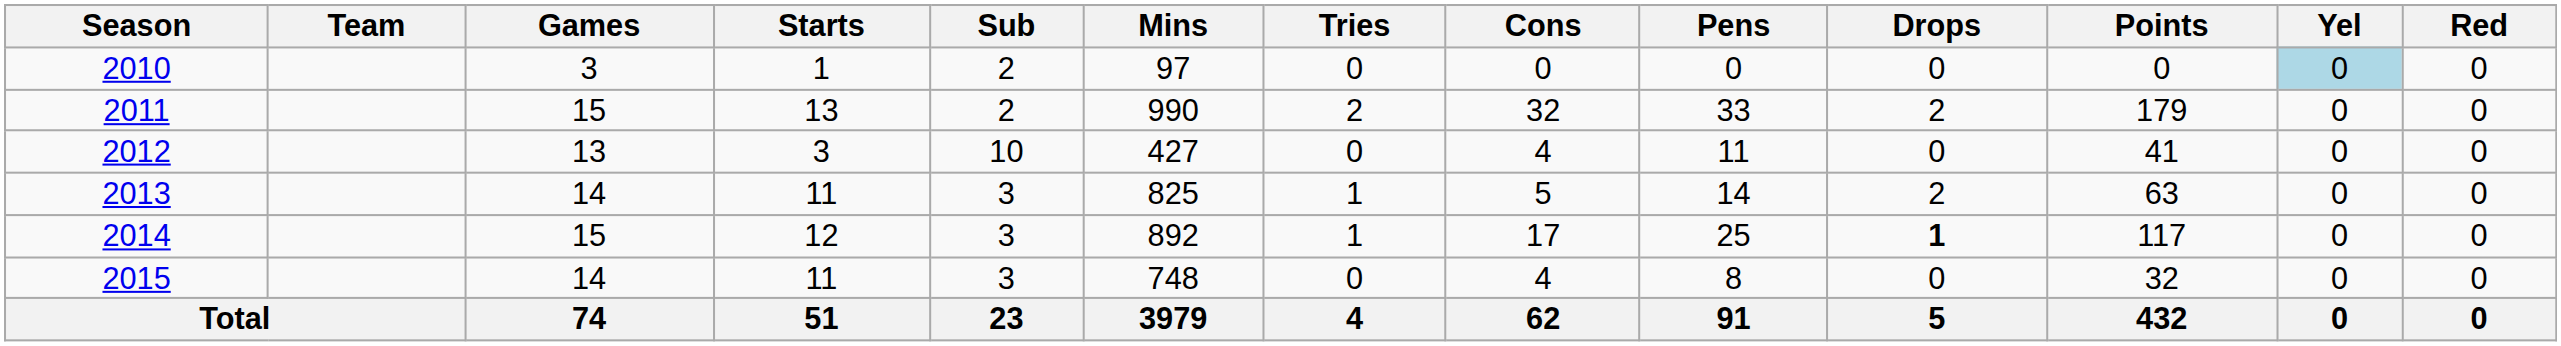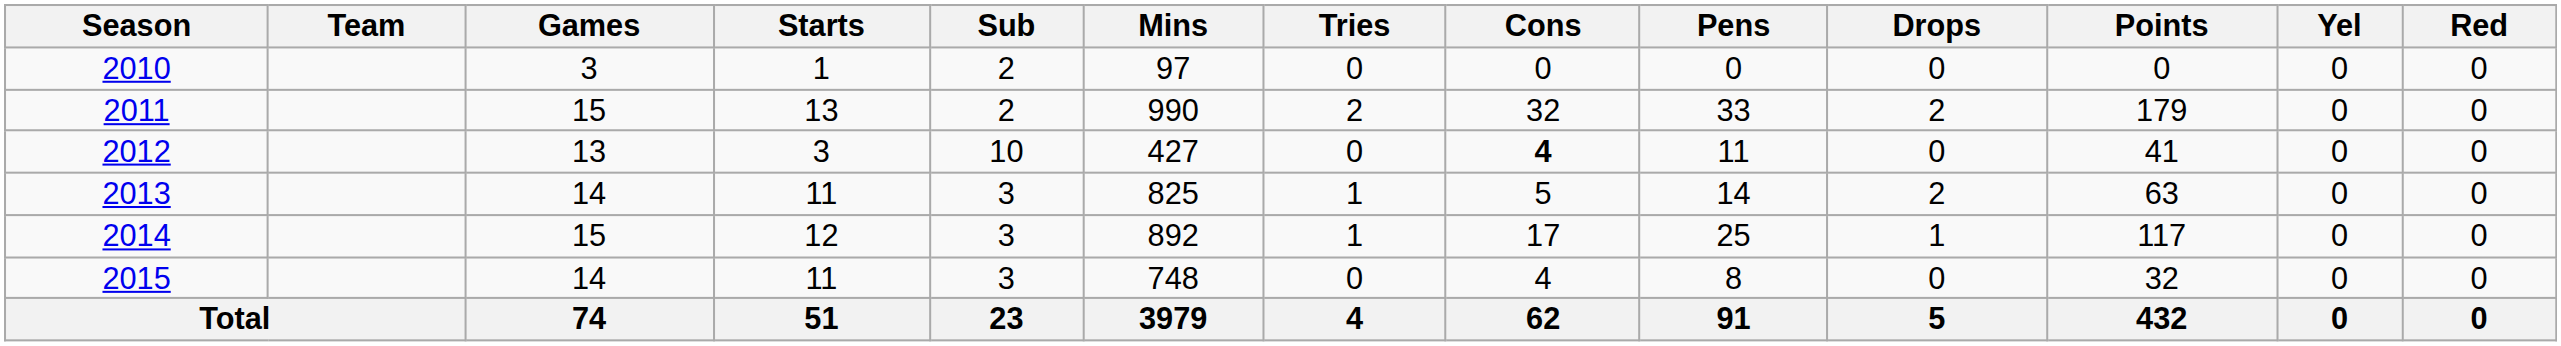(2339, 67) lightblue background -> (2339, 67) no background
(1543, 151) normal -> (1543, 151) bold
(1937, 235) bold -> (1937, 235) normal
